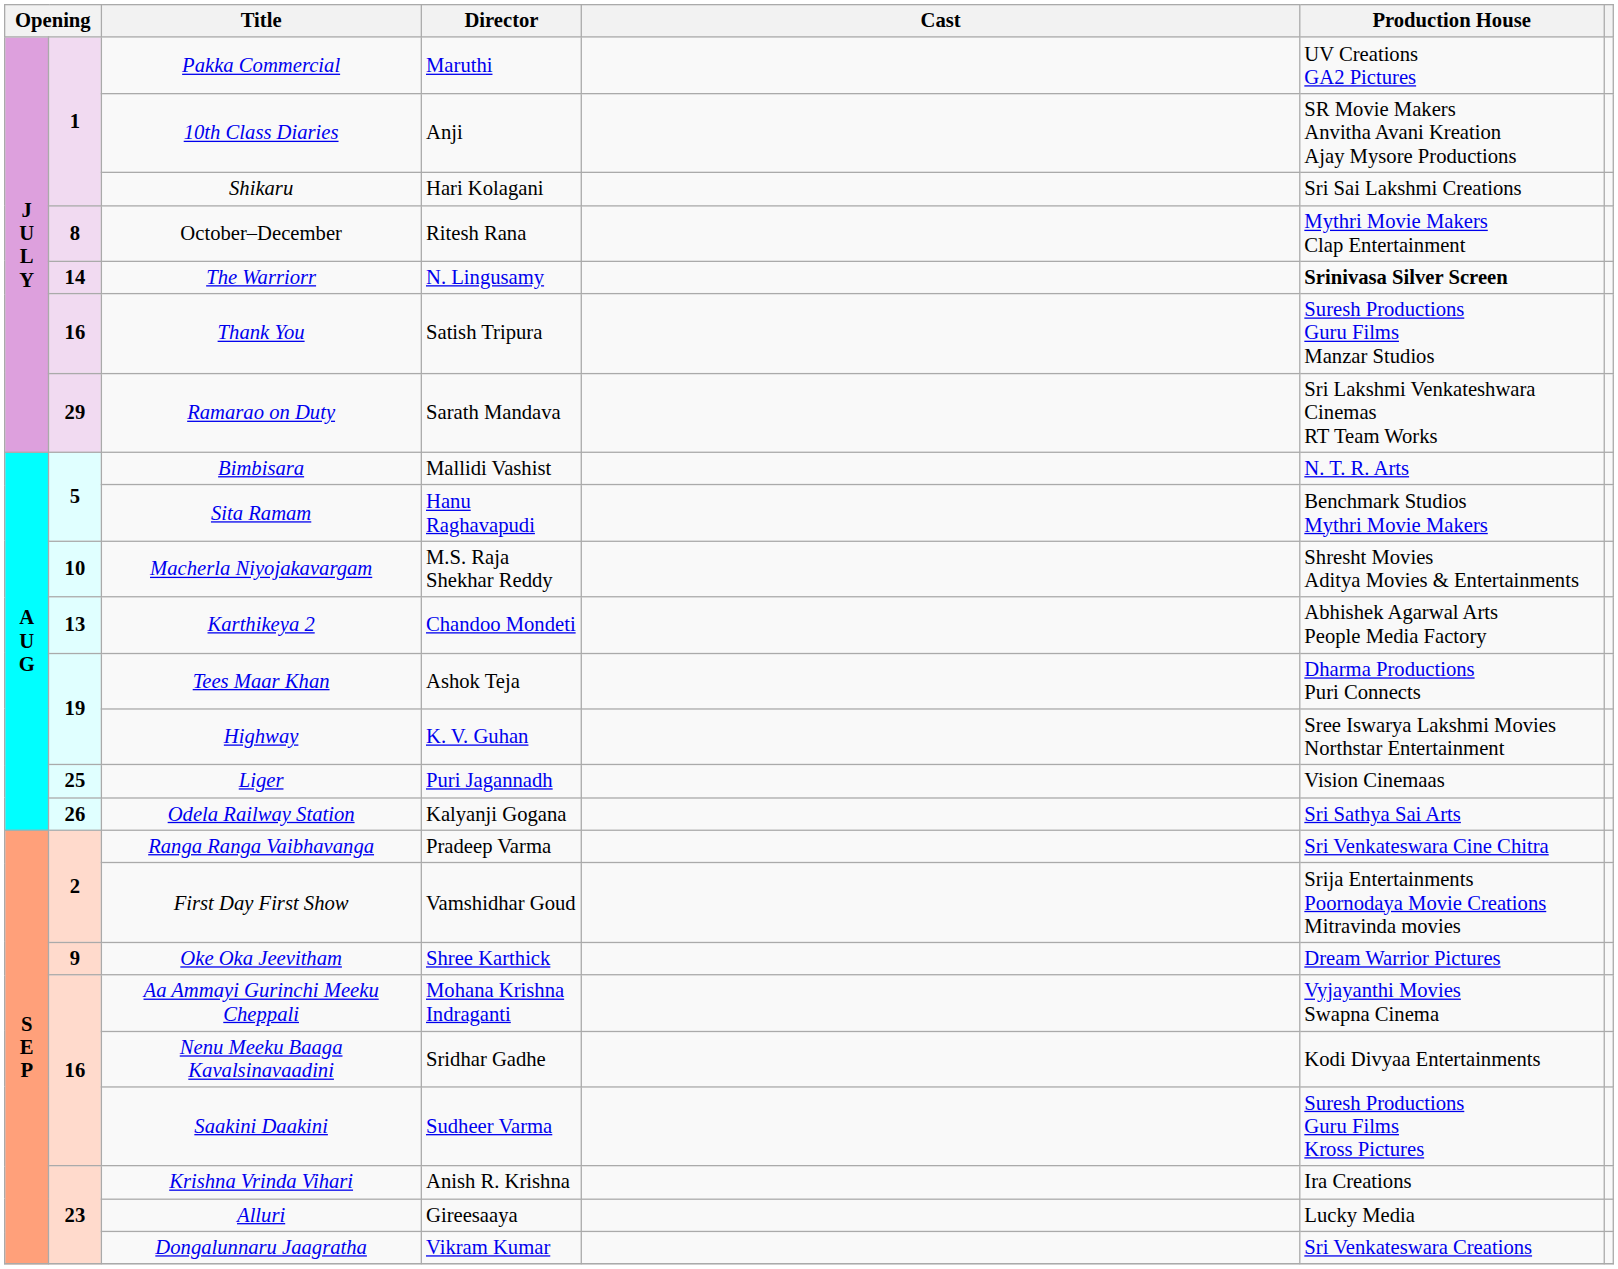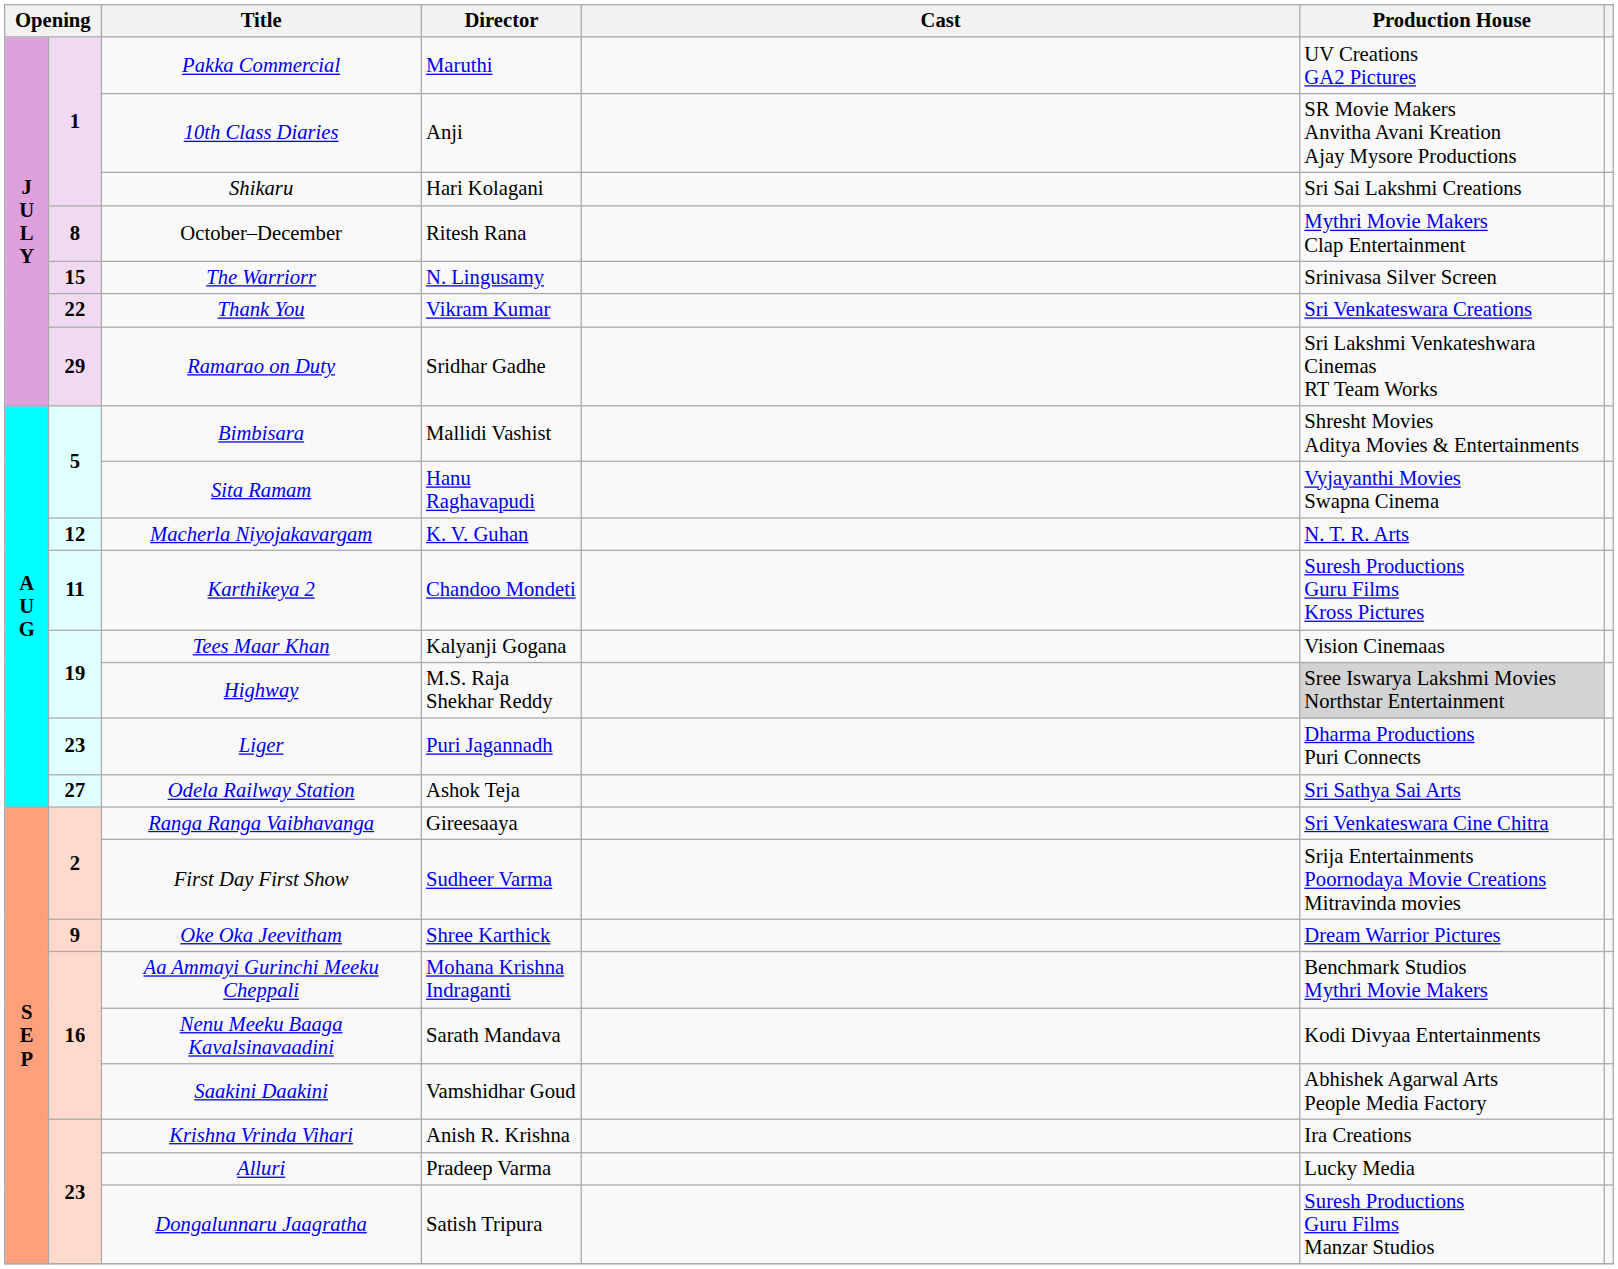(75, 277) 14 -> (75, 277) 15
(1406, 277) bold -> (1401, 277) normal
(75, 333) 16 -> (75, 310) 22
(484, 333) Satish Tripura -> (488, 310) Vikram Kumar
(1384, 333) Suresh Productions Guru Films Manzar Studios -> (1418, 310) Sri Venkateswara Creations
(493, 412) Sarath Mandava -> (486, 366) Sridhar Gadhe
(1357, 468) N. T. R. Arts -> (1442, 433) Shresht Movies Aditya Movies & Entertainments
(1396, 512) Benchmark Studios Mythri Movie Makers -> (1383, 489) Vyjayanthi Movies Swapna Cinema
(75, 568) 10 -> (75, 533) 12
(489, 568) M.S. Raja Shekhar Reddy -> (477, 533) K. V. Guhan
(1442, 568) Shresht Movies Aditya Movies & Entertainments -> (1357, 533) N. T. R. Arts
(75, 624) 13 -> (75, 589) 11
(1401, 624) Abhishek Agarwal Arts People Media Factory -> (1384, 589) Suresh Productions Guru Films Kross Pictures
(473, 680) Ashok Teja -> (496, 645) Kalyanji Gogana
(1389, 680) Dharma Productions Puri Connects -> (1375, 645) Vision Cinemaas
(477, 736) K. V. Guhan -> (489, 690) M.S. Raja Shekhar Reddy
(1430, 736) no background -> (1430, 690) lightgrey background
(75, 780) 25 -> (75, 746) 23
(1375, 780) Vision Cinemaas -> (1389, 746) Dharma Productions Puri Connects
(75, 813) 26 -> (75, 790) 27
(496, 813) Kalyanji Gogana -> (473, 790) Ashok Teja
(489, 846) Pradeep Varma -> (472, 823) Gireesaaya
(501, 902) Vamshidhar Goud -> (489, 879) Sudheer Varma
(1383, 1002) Vyjayanthi Movies Swapna Cinema -> (1396, 979) Benchmark Studios Mythri Movie Makers
(486, 1058) Sridhar Gadhe -> (493, 1035) Sarath Mandava
(489, 1126) Sudheer Varma -> (501, 1091) Vamshidhar Goud
(1384, 1126) Suresh Productions Guru Films Kross Pictures -> (1401, 1091) Abhishek Agarwal Arts People Media Factory
(472, 1214) Gireesaaya -> (489, 1168) Pradeep Varma
(488, 1247) Vikram Kumar -> (484, 1224) Satish Tripura
(1418, 1247) Sri Venkateswara Creations -> (1384, 1224) Suresh Productions Guru Films Manzar Studios
